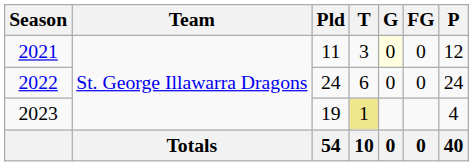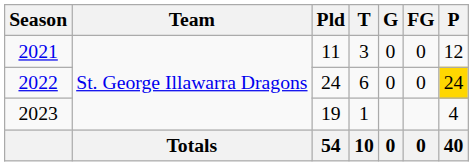(391, 51) lightyellow background -> (391, 51) no background
(454, 82) no background -> (454, 82) gold background
(364, 113) khaki background -> (364, 113) no background
